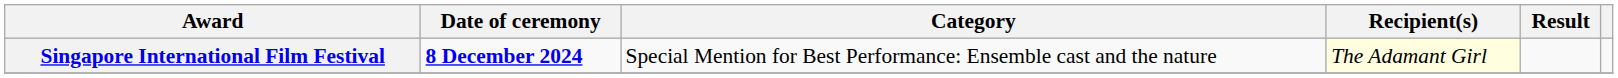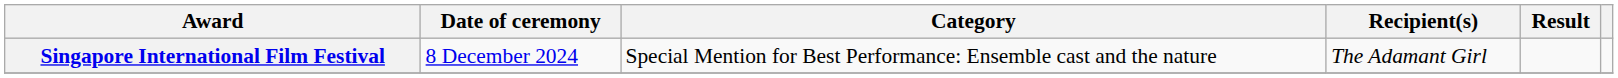(504, 55) bold -> (502, 55) normal
(1409, 55) lightyellow background -> (1409, 55) no background
